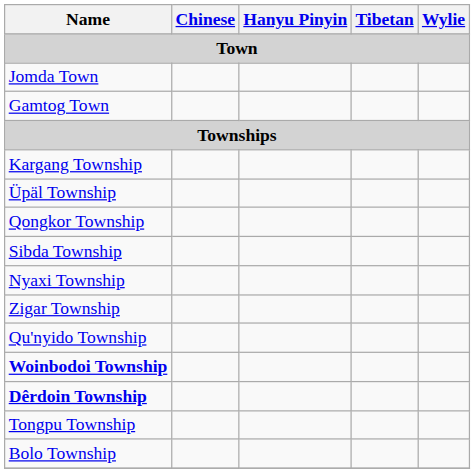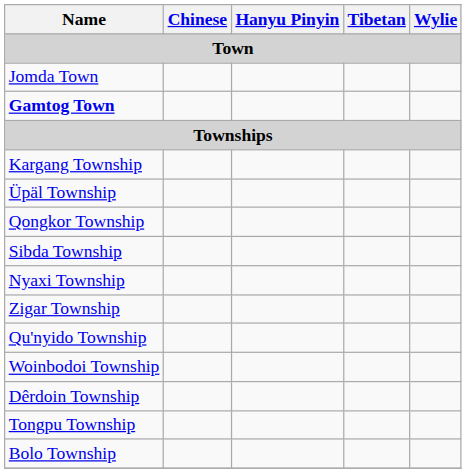(59, 106) normal -> (62, 106) bold
(88, 367) bold -> (84, 367) normal
(78, 396) bold -> (74, 396) normal
